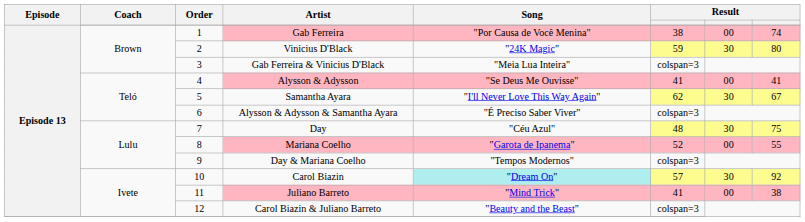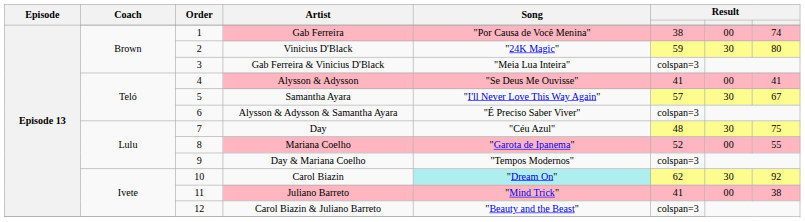(678, 97) 62 -> (678, 97) 57
(678, 177) 57 -> (678, 177) 62
